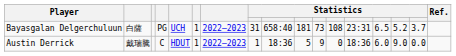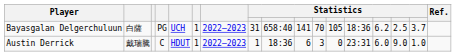(304, 29) 181 -> (304, 29) 141
(319, 29) 73 -> (319, 29) 70
(335, 29) 108 -> (335, 29) 105
(359, 29) 23:31 -> (359, 29) 18:36
(382, 29) 6.5 -> (382, 29) 6.2
(400, 29) 5.2 -> (400, 29) 2.5
(308, 44) 5 -> (308, 44) 6
(322, 44) 9 -> (322, 44) 3
(359, 44) 18:36 -> (359, 44) 23:31
(418, 44) 0.0 -> (418, 44) 1.0
